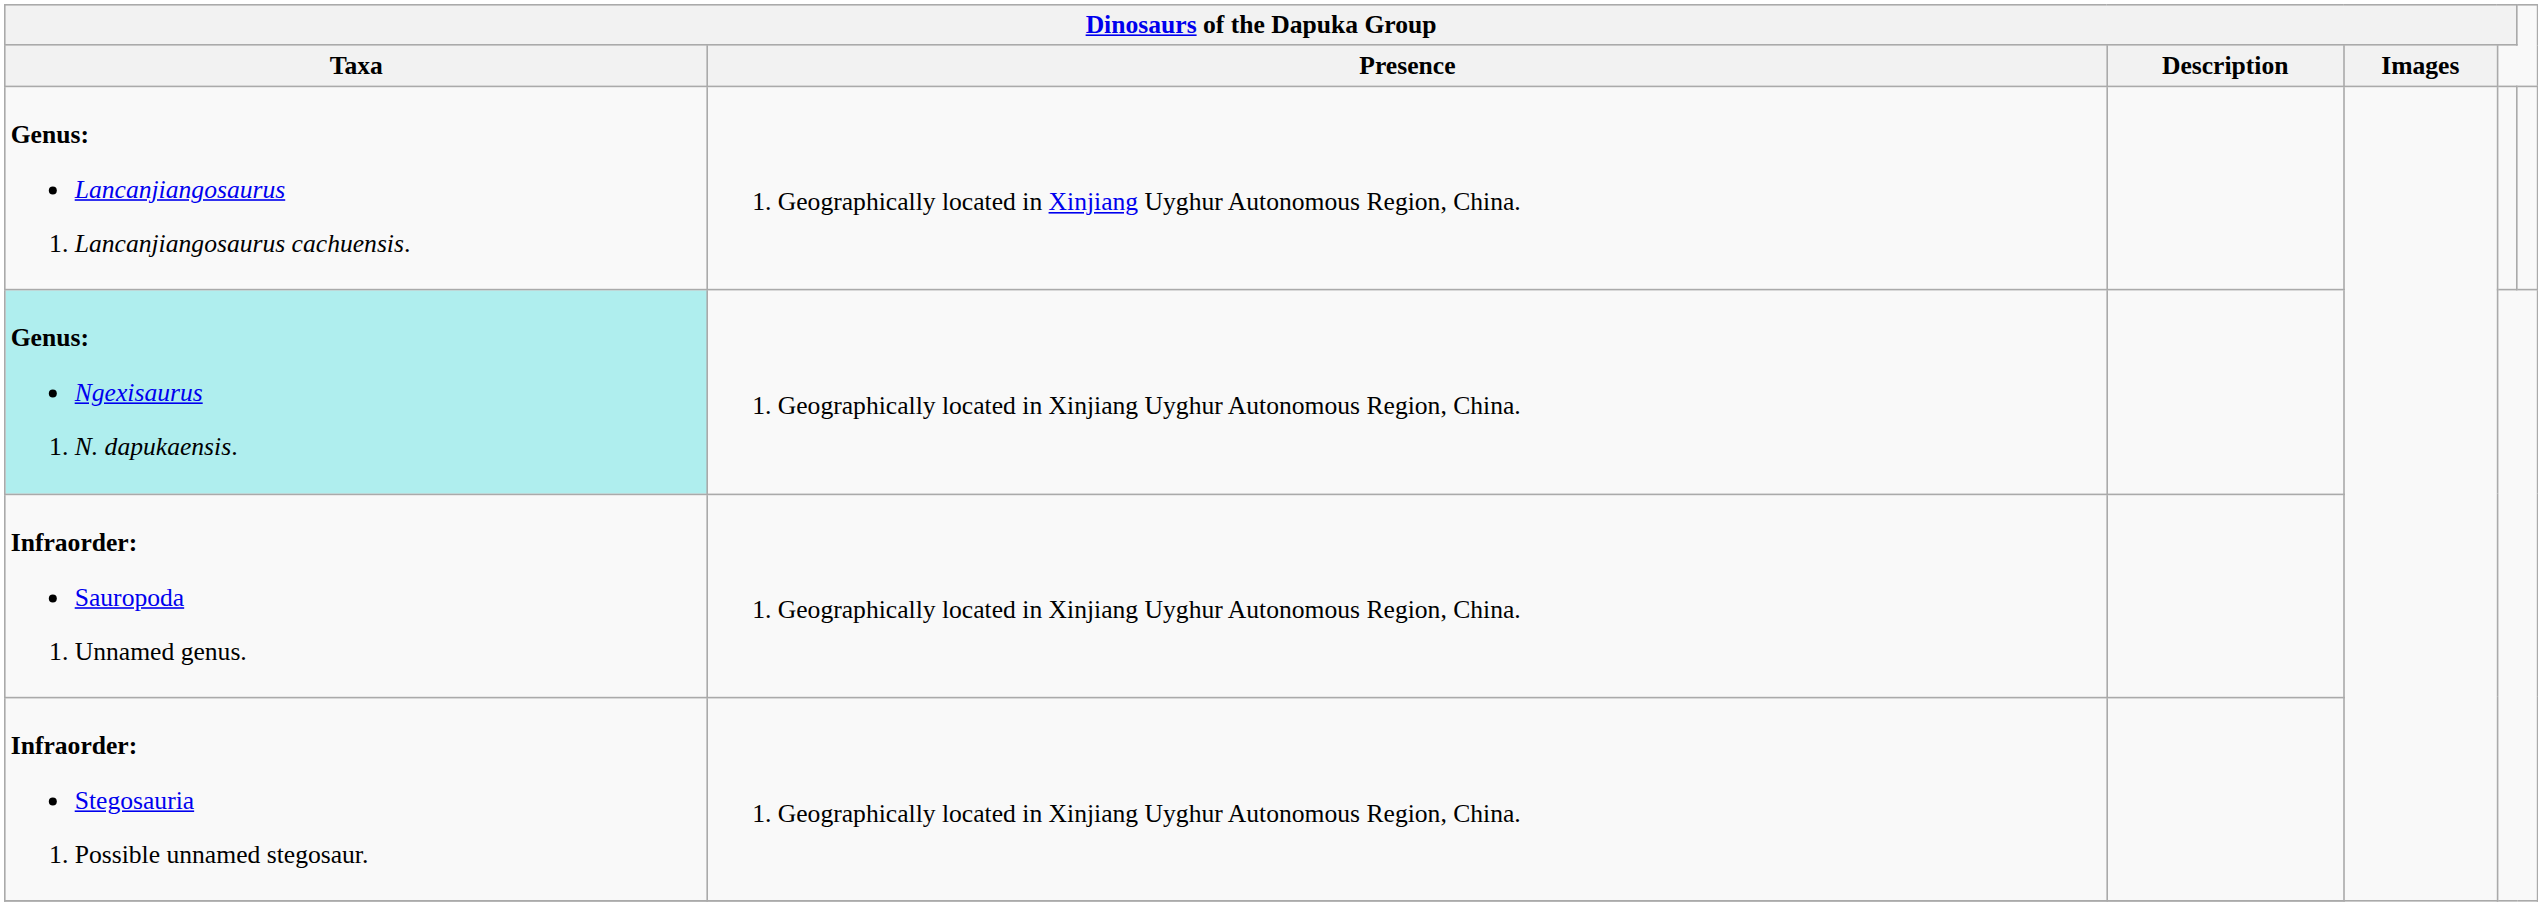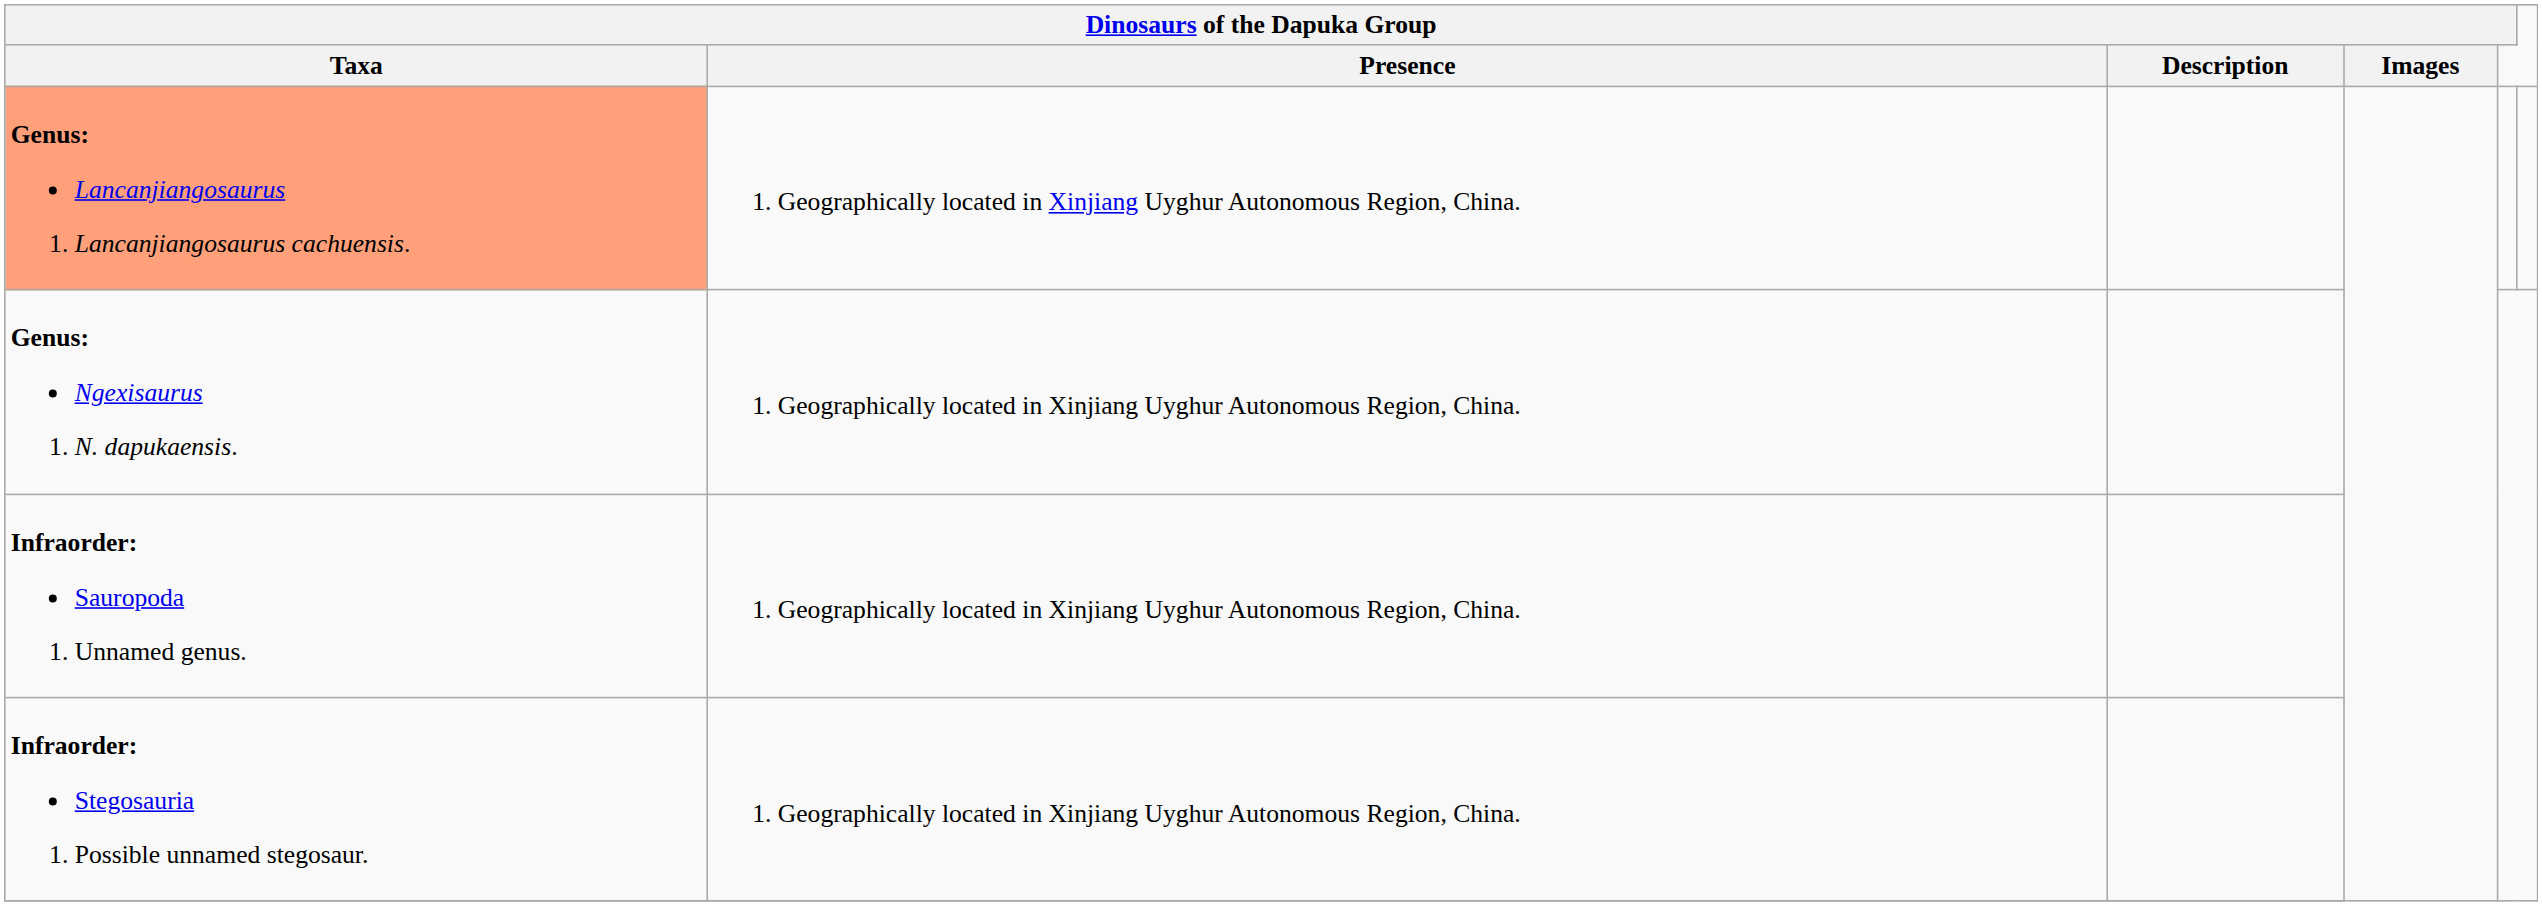(356, 189) no background -> (356, 189) lightsalmon background
(356, 393) paleturquoise background -> (356, 393) no background
